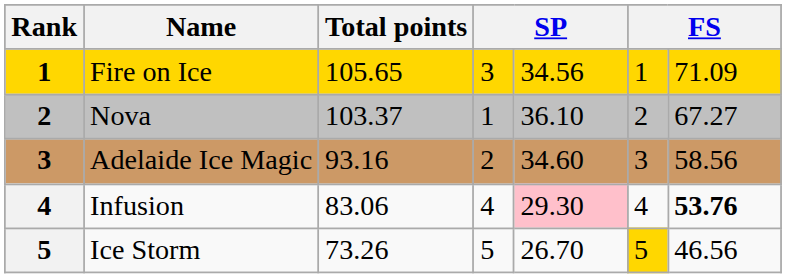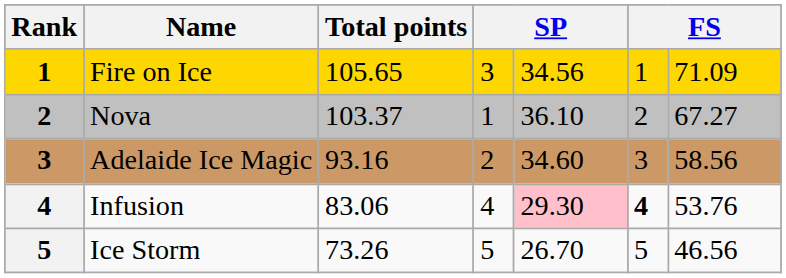(641, 205) normal -> (641, 205) bold
(706, 205) bold -> (706, 205) normal
(641, 250) gold background -> (641, 250) no background
